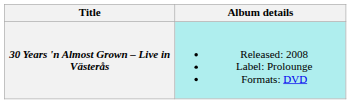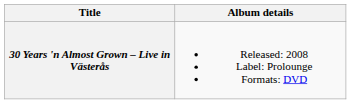(260, 66) paleturquoise background -> (260, 66) no background
